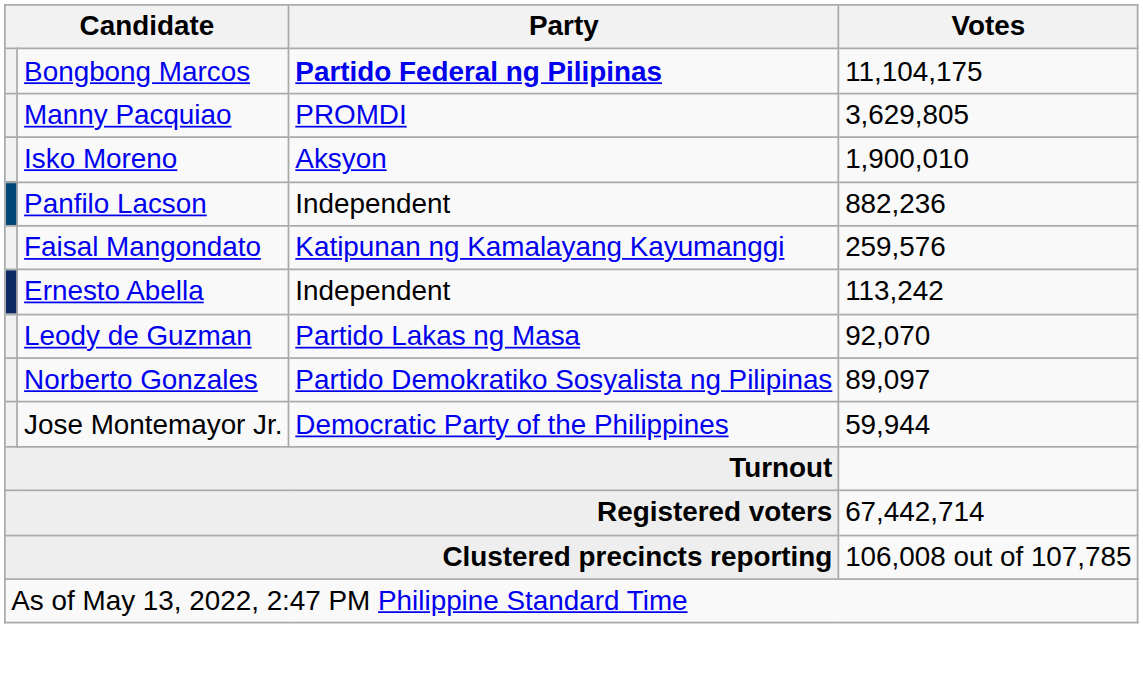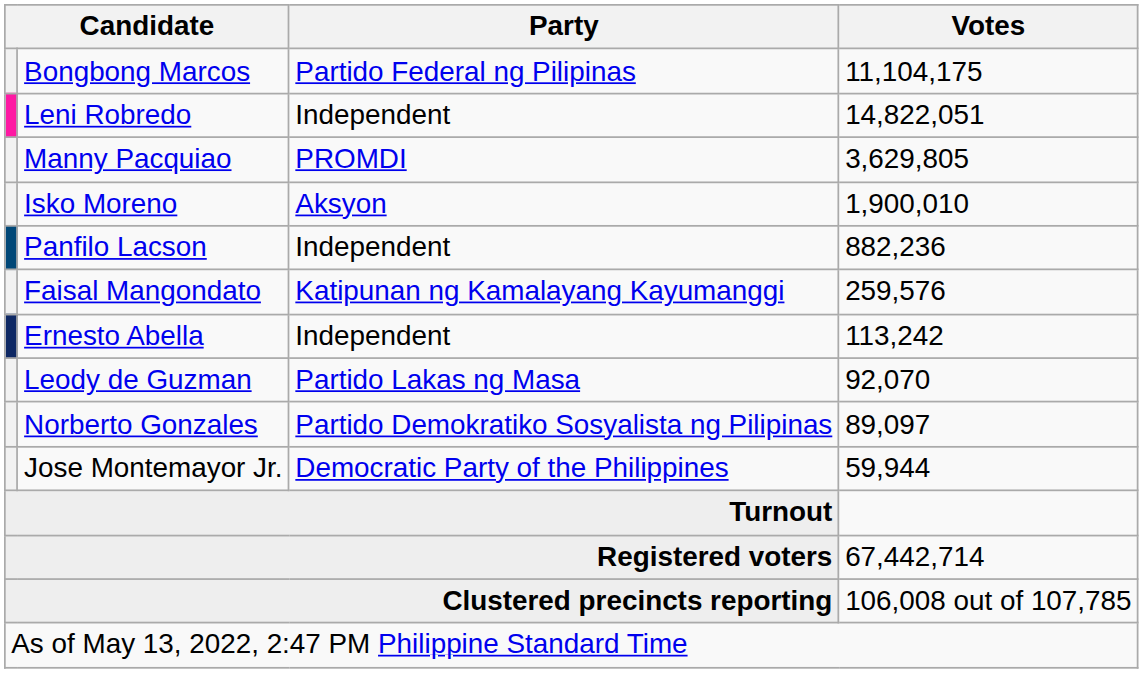(479, 70) bold -> (466, 70) normal
+ row: (108, 114)
